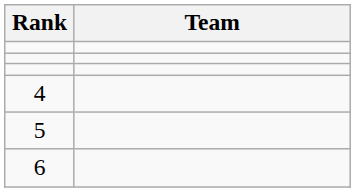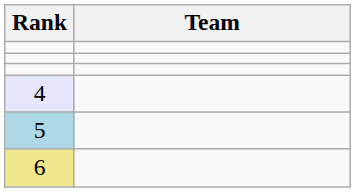(40, 92) no background -> (40, 92) lavender background
(40, 130) no background -> (40, 130) lightblue background
(40, 167) no background -> (40, 167) khaki background
